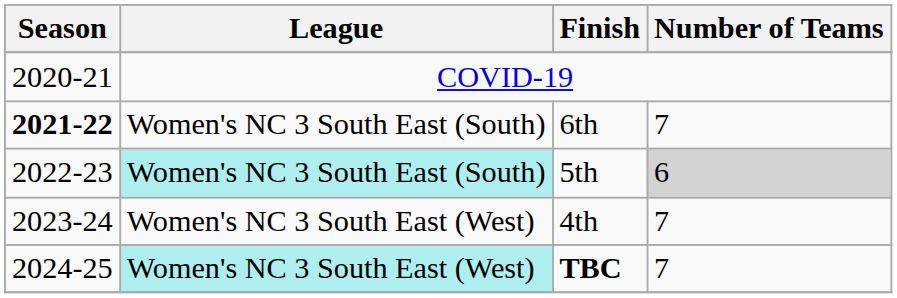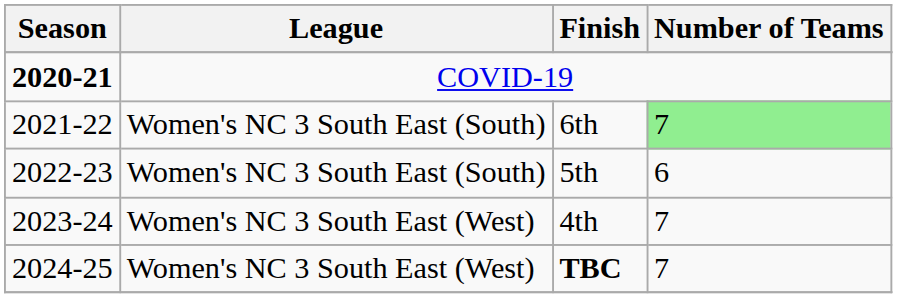(62, 76) normal -> (62, 76) bold
(62, 124) bold -> (62, 124) normal
(662, 124) no background -> (662, 124) lightgreen background
(336, 172) paleturquoise background -> (336, 172) no background
(662, 172) lightgrey background -> (662, 172) no background
(331, 268) paleturquoise background -> (331, 268) no background
